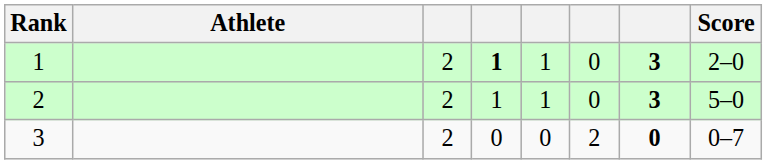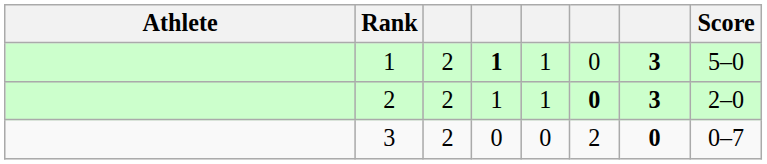columns swapped: (39, 23) <-> (248, 23)
(726, 61) 2–0 -> (726, 61) 5–0
(594, 100) normal -> (594, 100) bold
(726, 100) 5–0 -> (726, 100) 2–0
